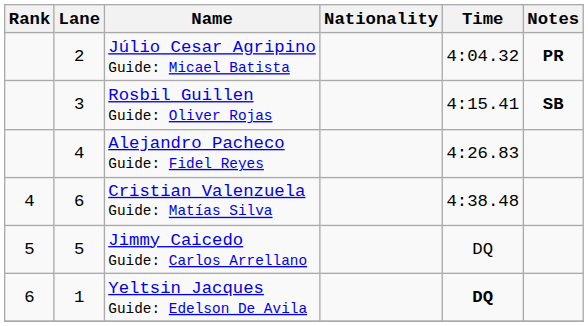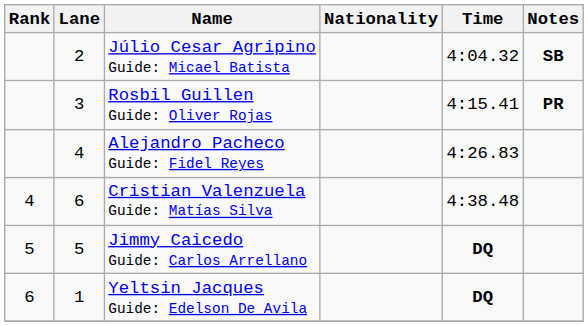(553, 57) PR -> (553, 57) SB
(553, 105) SB -> (553, 105) PR
(483, 249) normal -> (483, 249) bold
